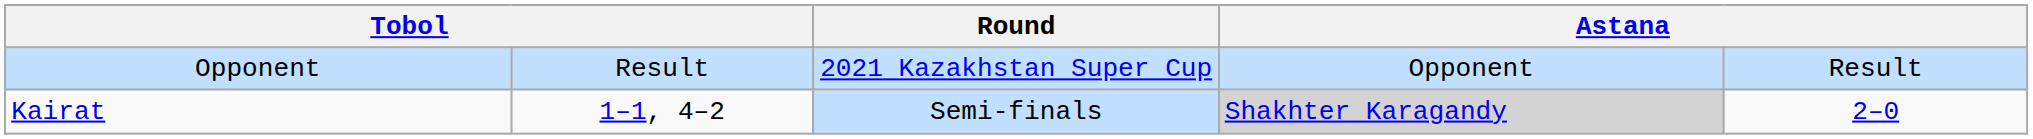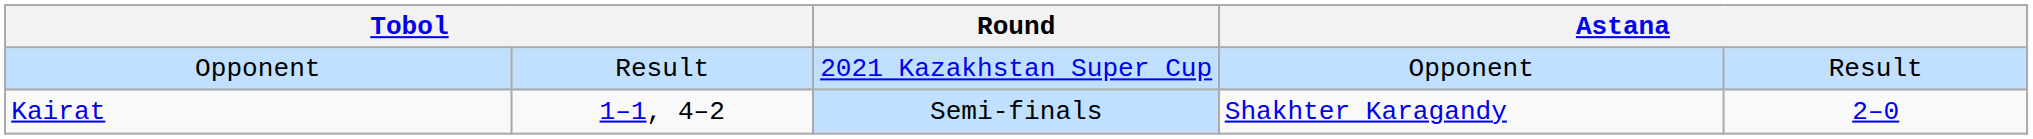(1366, 111) lightgrey background -> (1366, 111) no background
